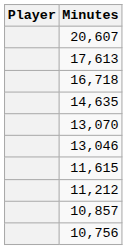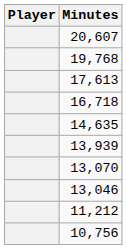+ row: (94, 59)
+ row: (94, 146)
- row: (94, 168)
- row: (94, 212)
